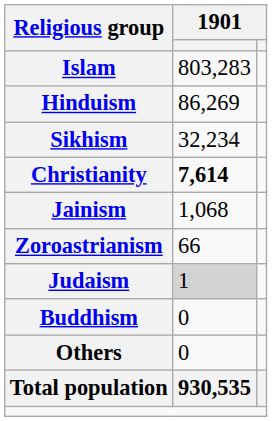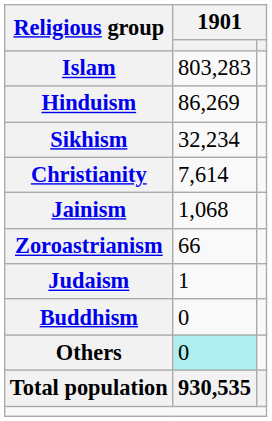(203, 174) bold -> (203, 174) normal
(184, 281) lightgrey background -> (184, 281) no background
(184, 352) no background -> (184, 352) paleturquoise background
